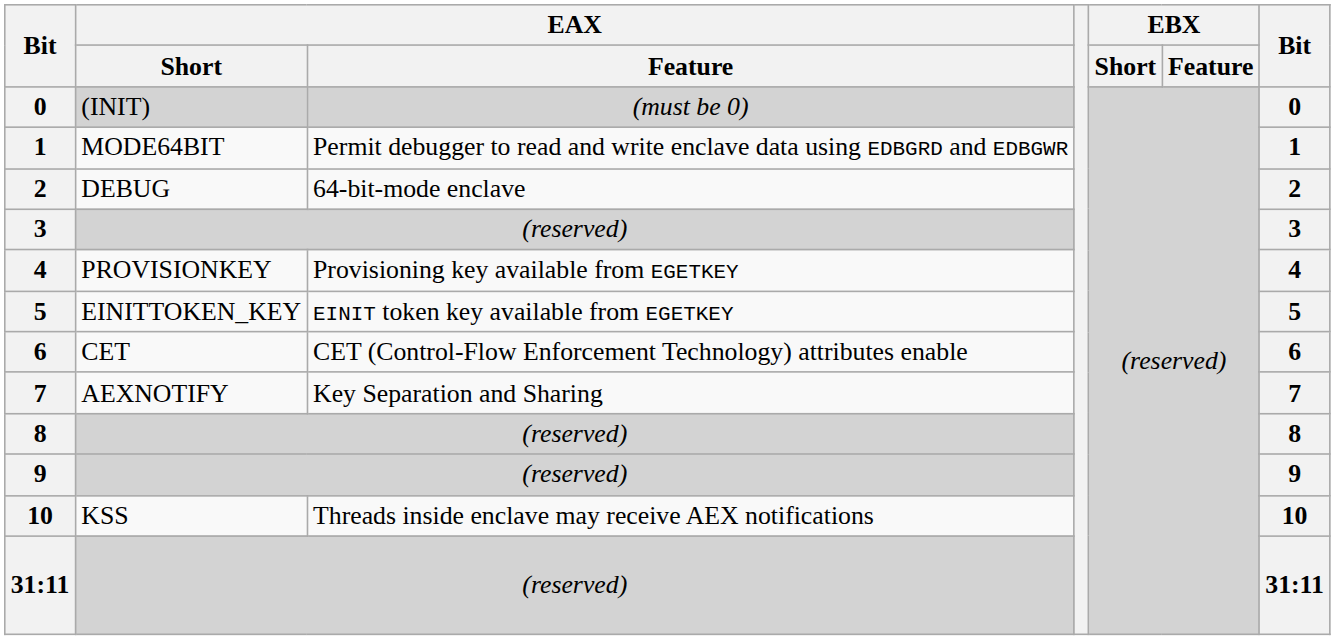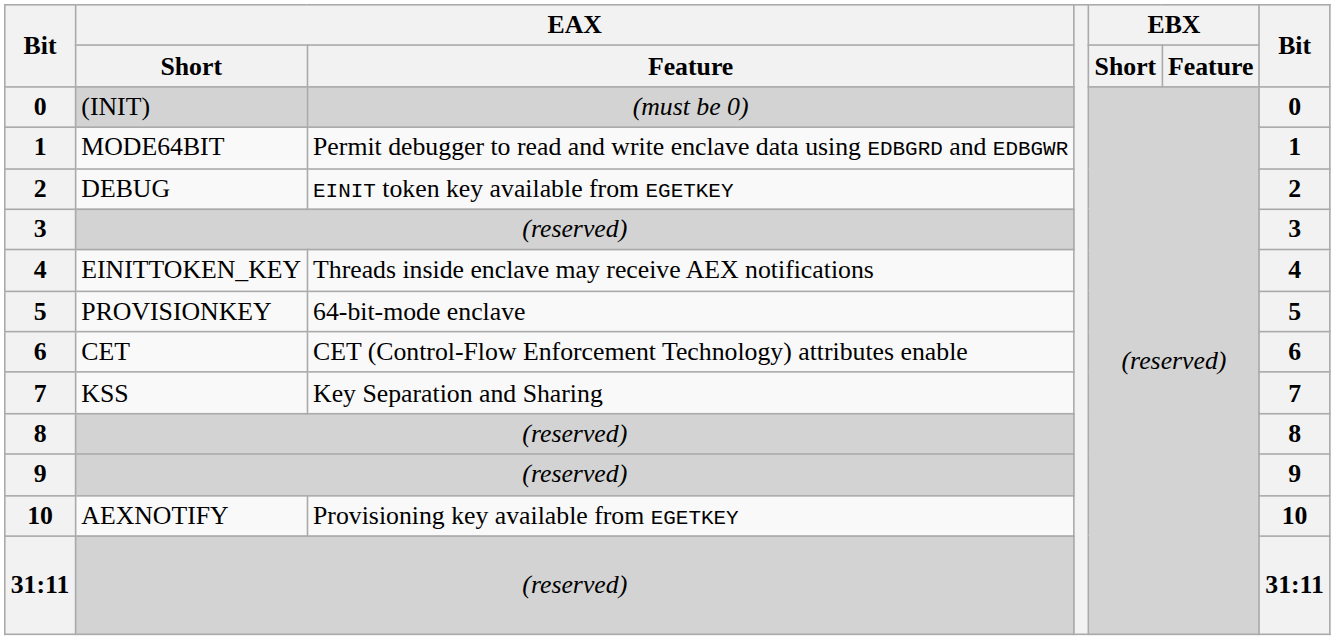(419, 188) 64-bit-mode enclave -> (523, 189) EINIT token key available from EGETKEY
(176, 270) PROVISIONKEY -> (191, 270) EINITTOKEN_KEY
(526, 270) Provisioning key available from EGETKEY -> (593, 270) Threads inside enclave may receive AEX notifications
(191, 310) EINITTOKEN_KEY -> (176, 310) PROVISIONKEY
(523, 311) EINIT token key available from EGETKEY -> (419, 310) 64-bit-mode enclave
(155, 392) AEXNOTIFY -> (105, 392) KSS
(105, 515) KSS -> (155, 515) AEXNOTIFY
(593, 515) Threads inside enclave may receive AEX notifications -> (526, 515) Provisioning key available from EGETKEY
